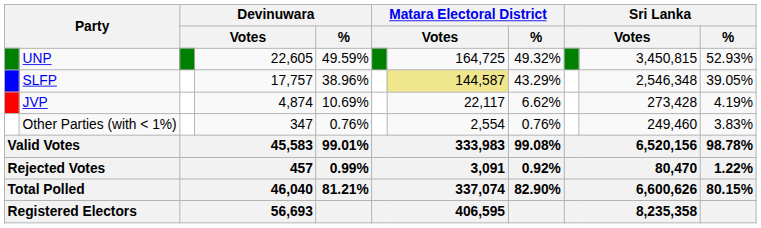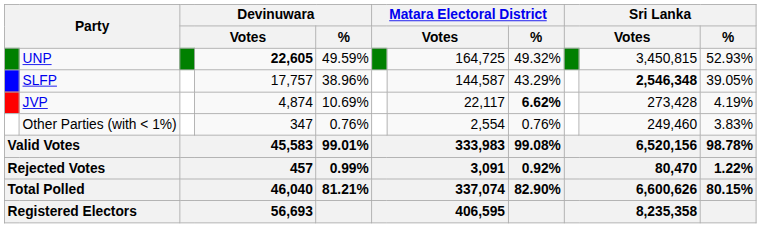(292, 59) normal -> (292, 59) bold
(480, 80) khaki background -> (480, 80) no background
(667, 80) normal -> (667, 80) bold
(541, 102) normal -> (541, 102) bold
